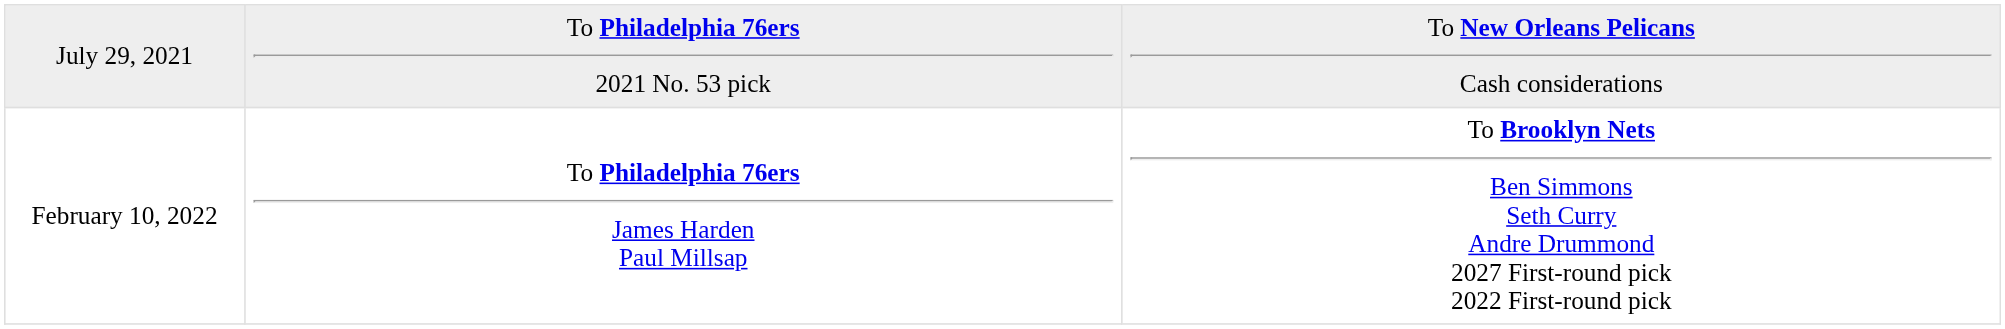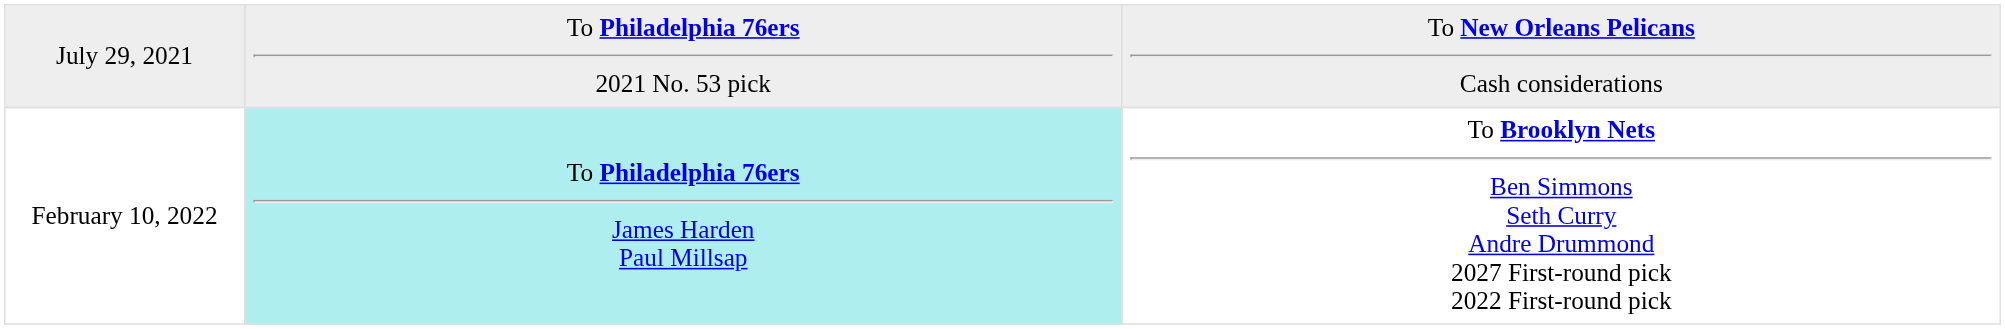(683, 215) no background -> (683, 215) paleturquoise background
